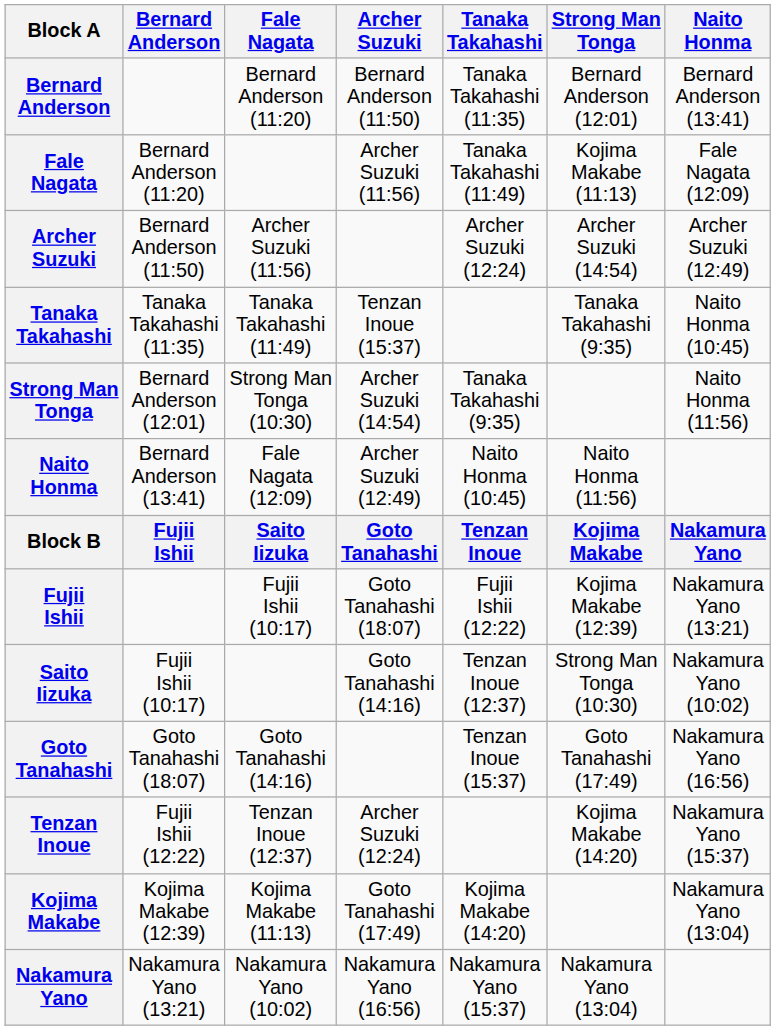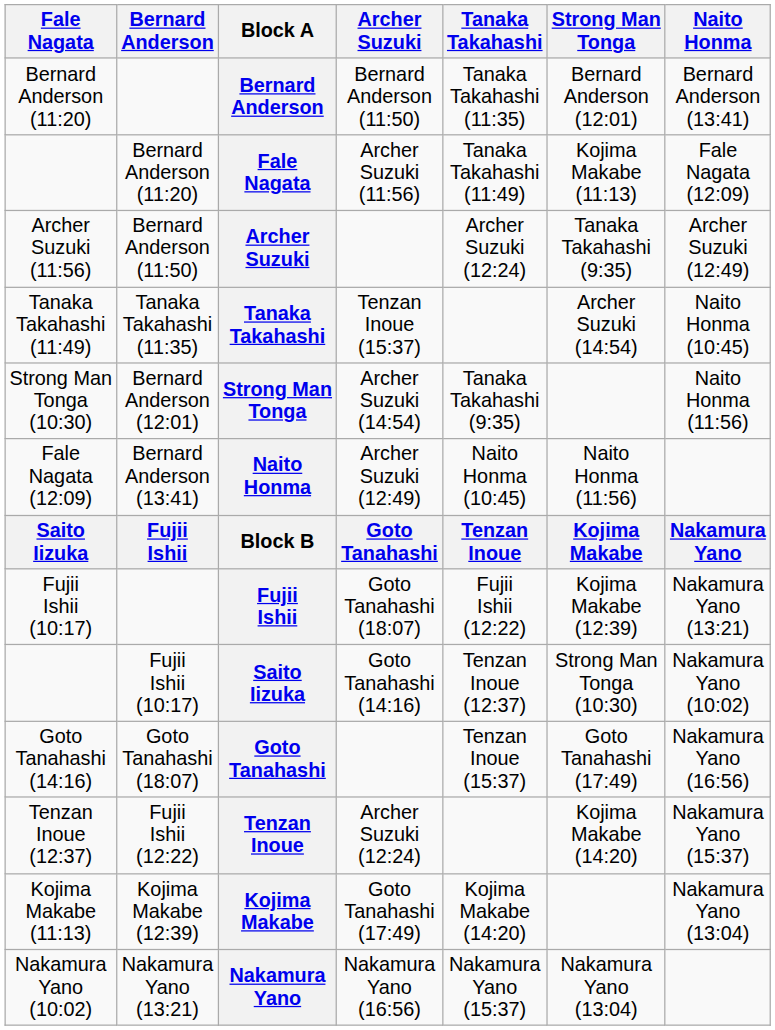columns swapped: (64, 31) <-> (281, 31)
(606, 248) Archer Suzuki (14:54) -> (606, 248) Tanaka Takahashi (9:35)
(606, 324) Tanaka Takahashi (9:35) -> (606, 324) Archer Suzuki (14:54)
